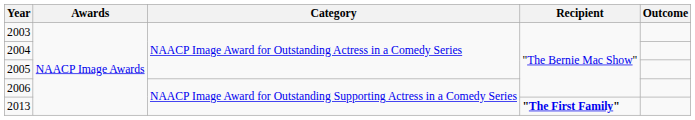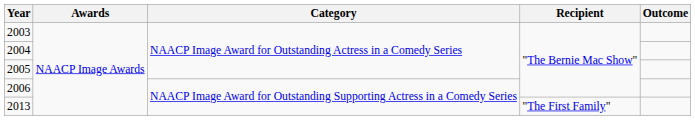(571, 106) bold -> (566, 106) normal
